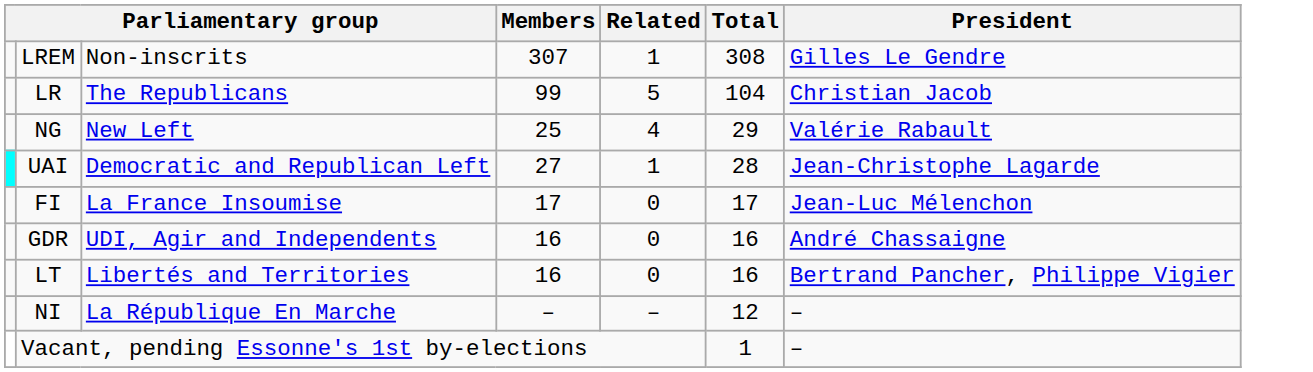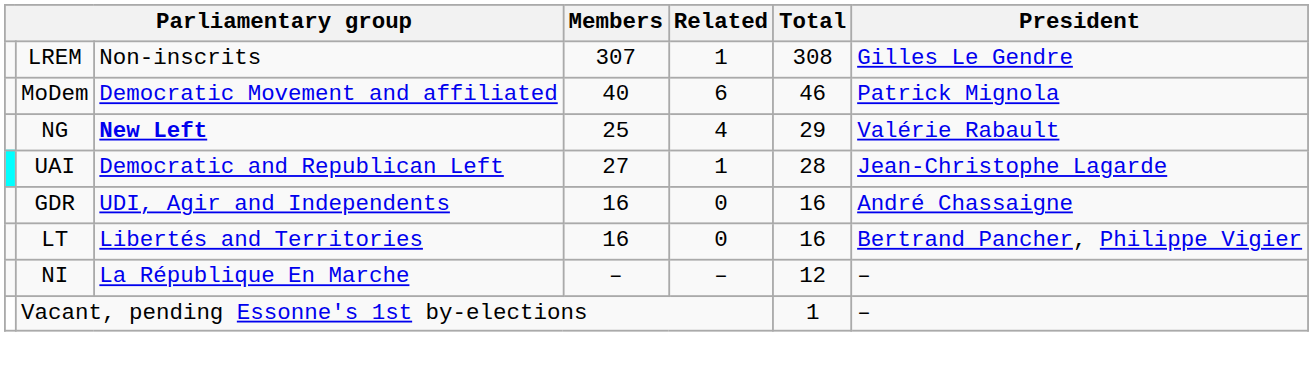- row: (48, 96)
+ row: (55, 96)
(140, 132) normal -> (153, 132) bold
- row: (48, 205)
